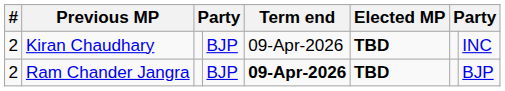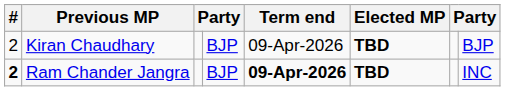(477, 45) INC -> (478, 45) BJP
(13, 72) normal -> (13, 72) bold
(478, 72) BJP -> (477, 72) INC
